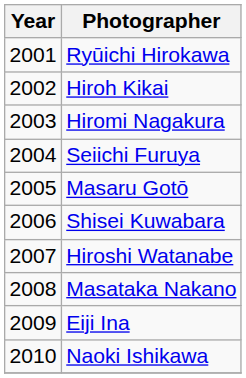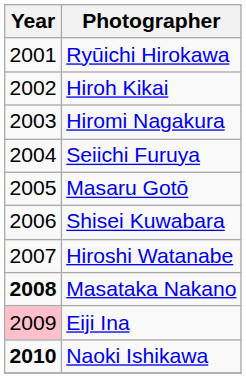(33, 289) normal -> (33, 289) bold
(33, 322) no background -> (33, 322) pink background
(33, 356) normal -> (33, 356) bold
